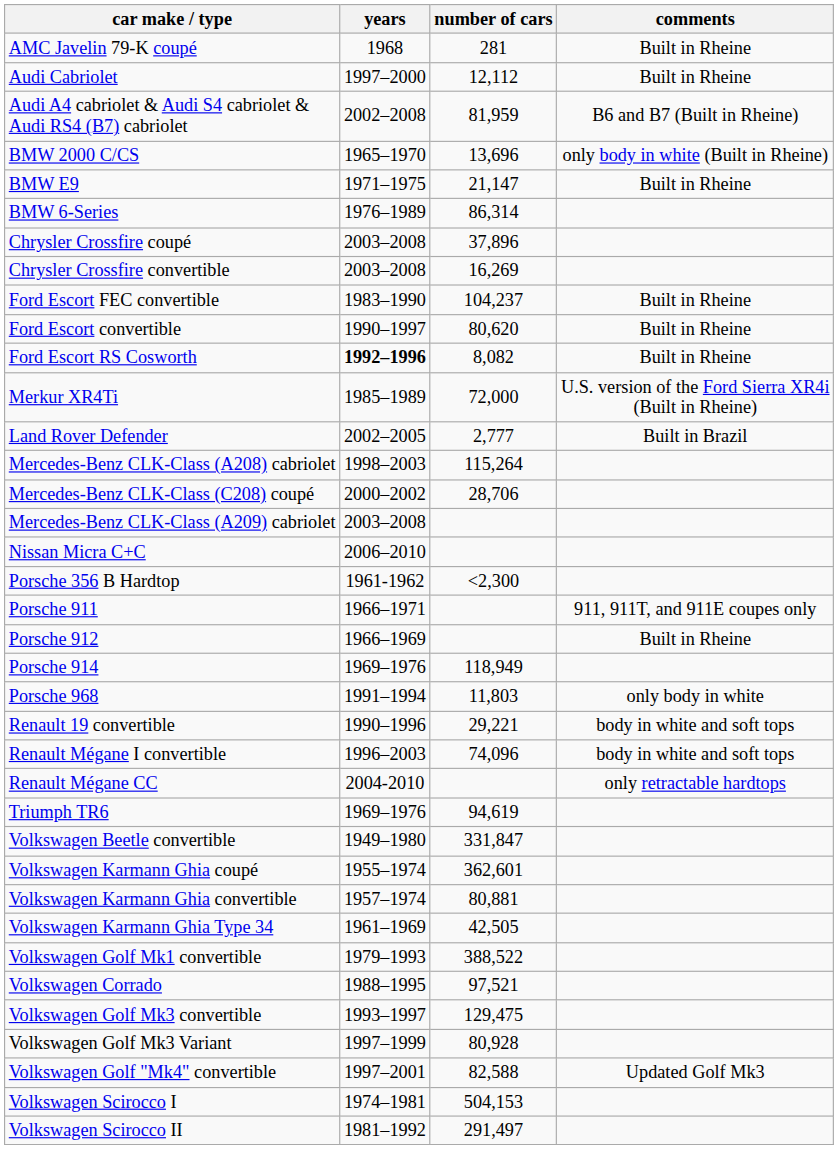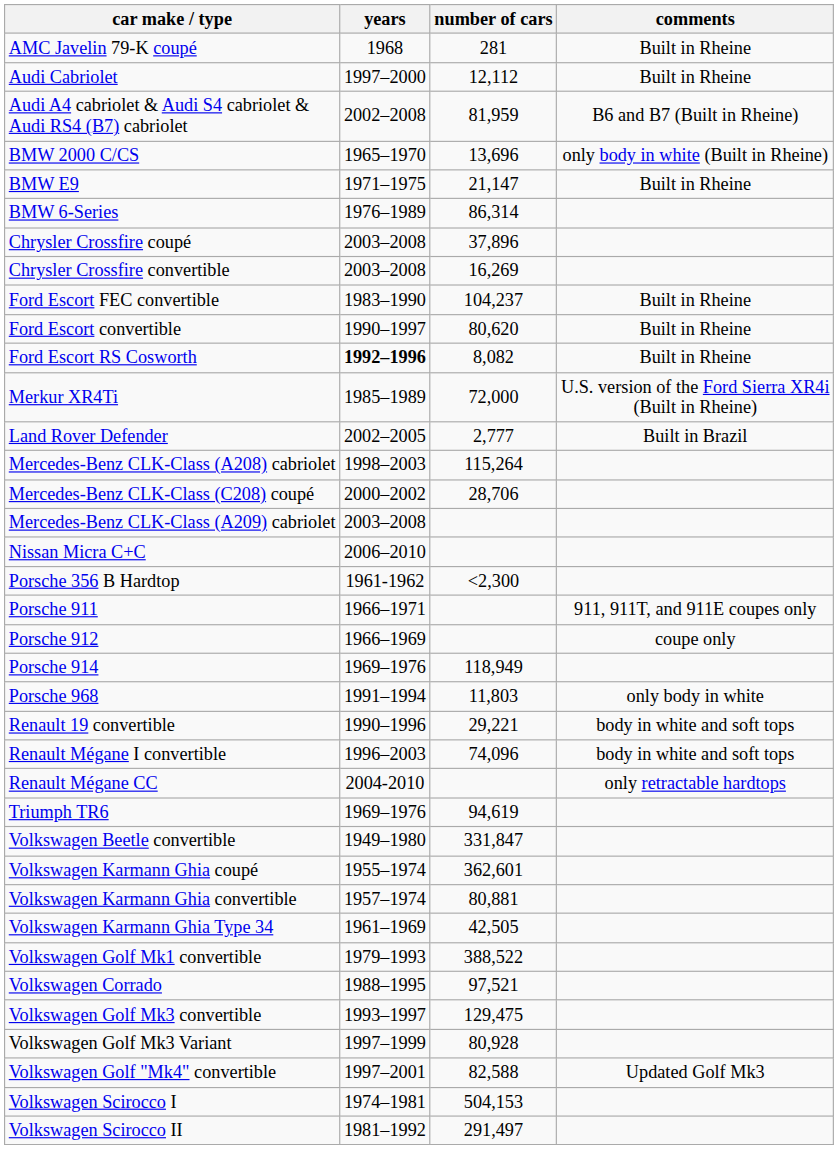(695, 638) Built in Rheine -> (695, 638) coupe only
